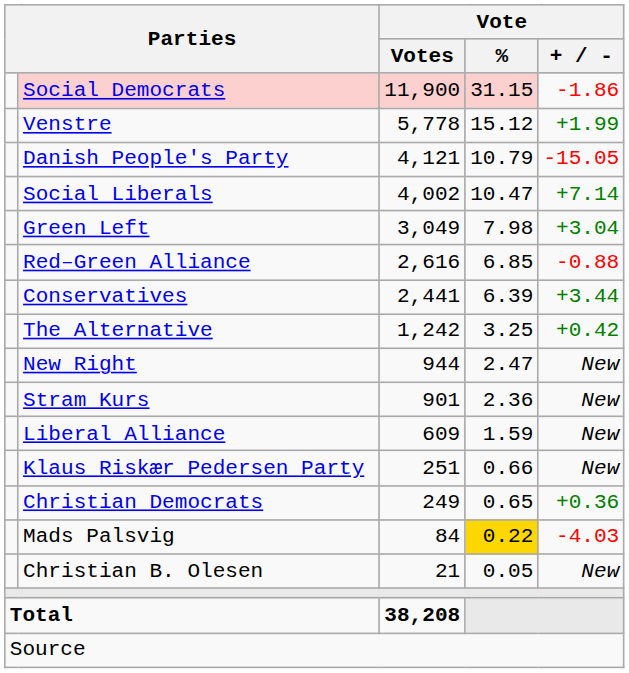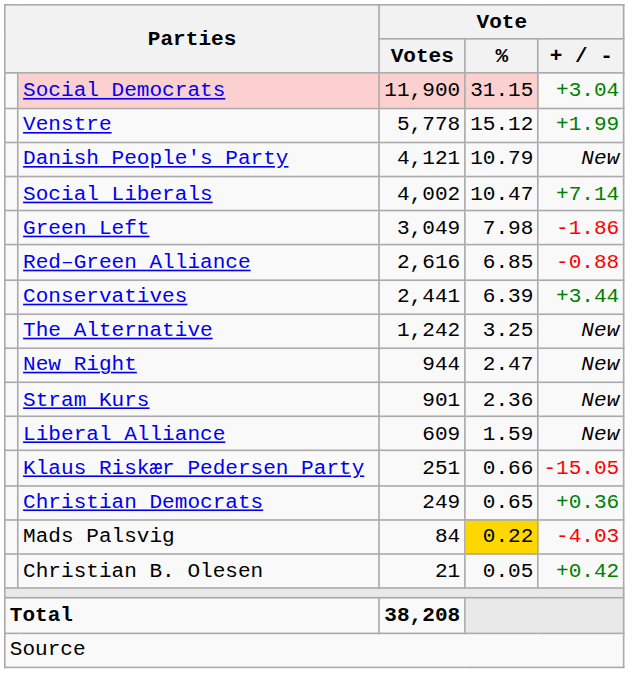(588, 91) -1.86 -> (588, 91) +3.04
(581, 159) -15.05 -> (600, 159) New
(588, 228) +3.04 -> (588, 228) -1.86
(588, 331) +0.42 -> (600, 331) New
(600, 468) New -> (581, 468) -15.05
(600, 571) New -> (588, 571) +0.42
